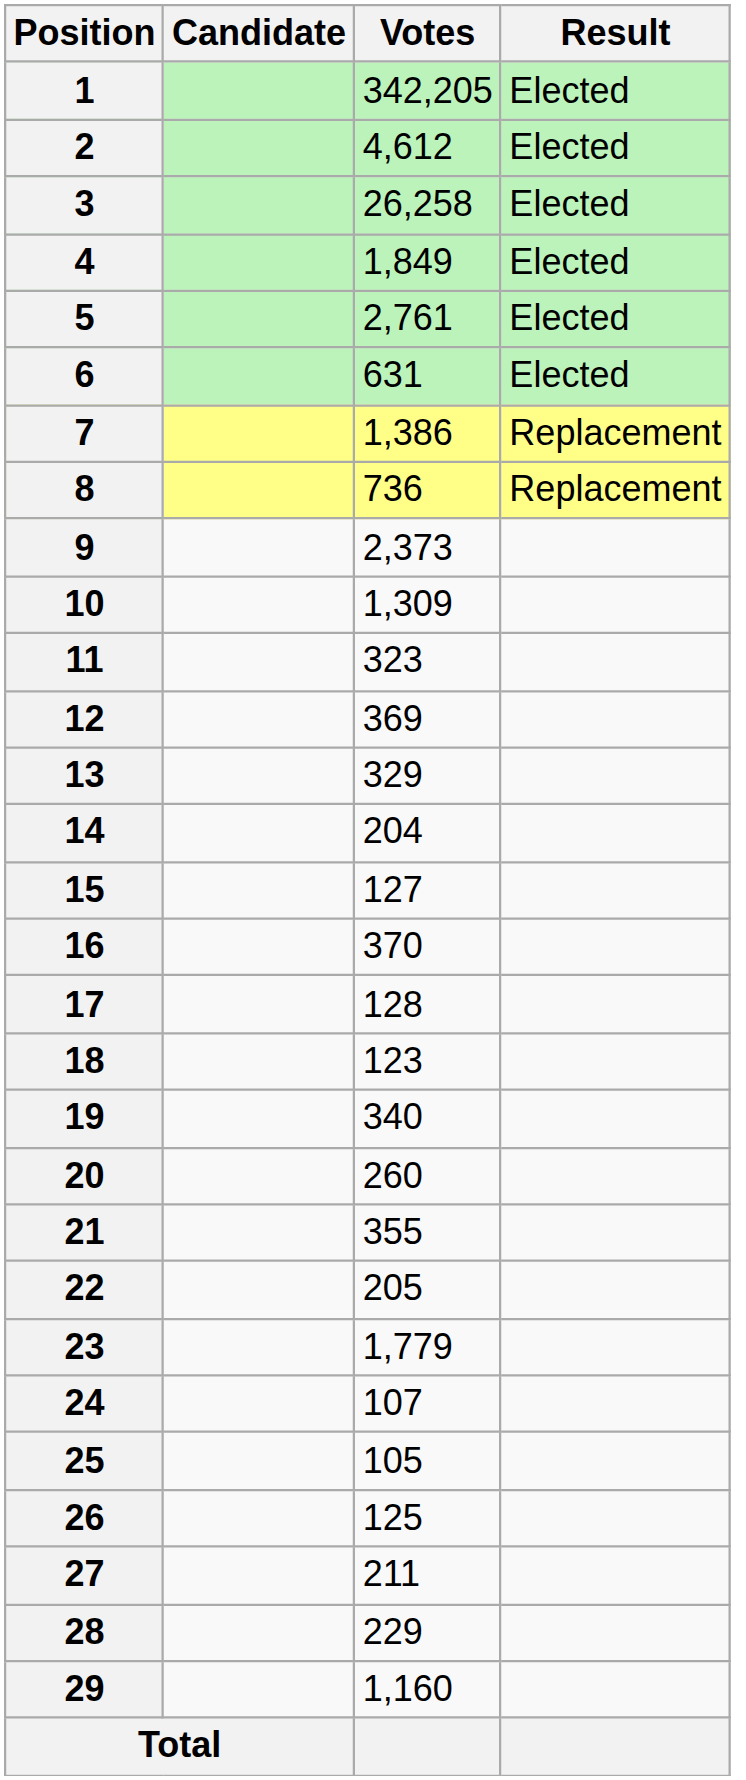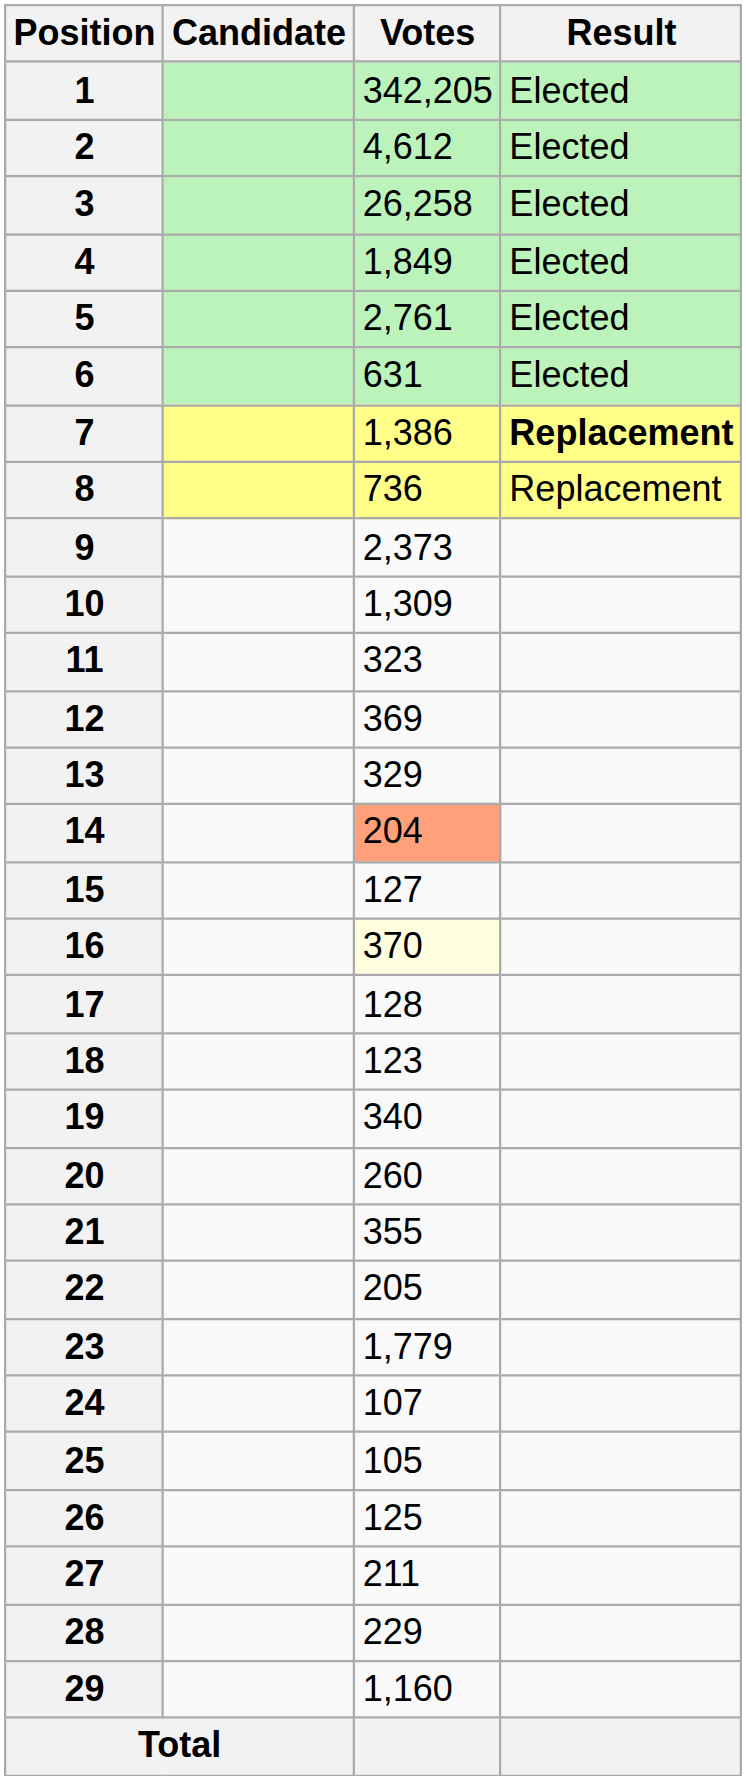(615, 432) normal -> (621, 432) bold
(393, 832) no background -> (393, 832) lightsalmon background
(393, 946) no background -> (393, 946) lightyellow background
